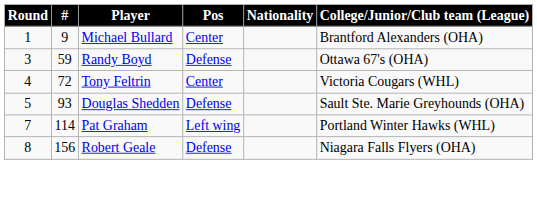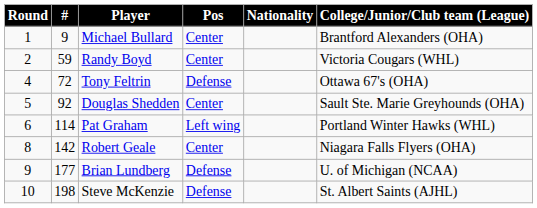(28, 59) 3 -> (28, 59) 2
(209, 59) Defense -> (204, 59) Center
(374, 59) Ottawa 67's (OHA) -> (389, 59) Victoria Cougars (WHL)
(204, 81) Center -> (209, 81) Defense
(389, 81) Victoria Cougars (WHL) -> (374, 81) Ottawa 67's (OHA)
(65, 103) 93 -> (65, 103) 92
(209, 103) Defense -> (204, 103) Center
(28, 125) 7 -> (28, 125) 6
(65, 147) 156 -> (65, 147) 142
(209, 147) Defense -> (204, 147) Center
+ row: (126, 170)
+ row: (128, 192)
